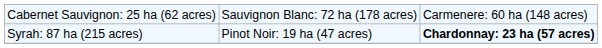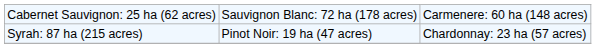(509, 34) bold -> (505, 34) normal
